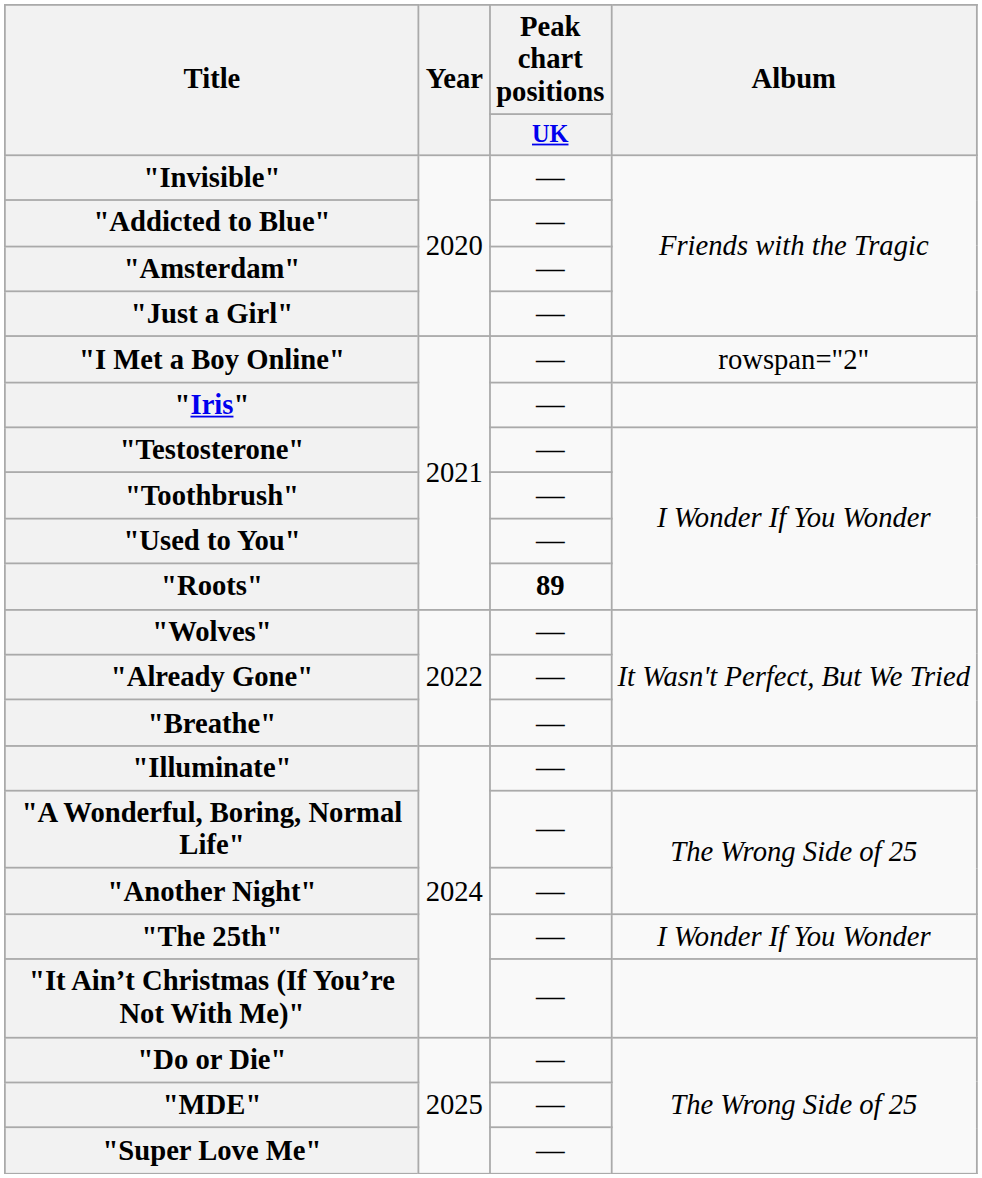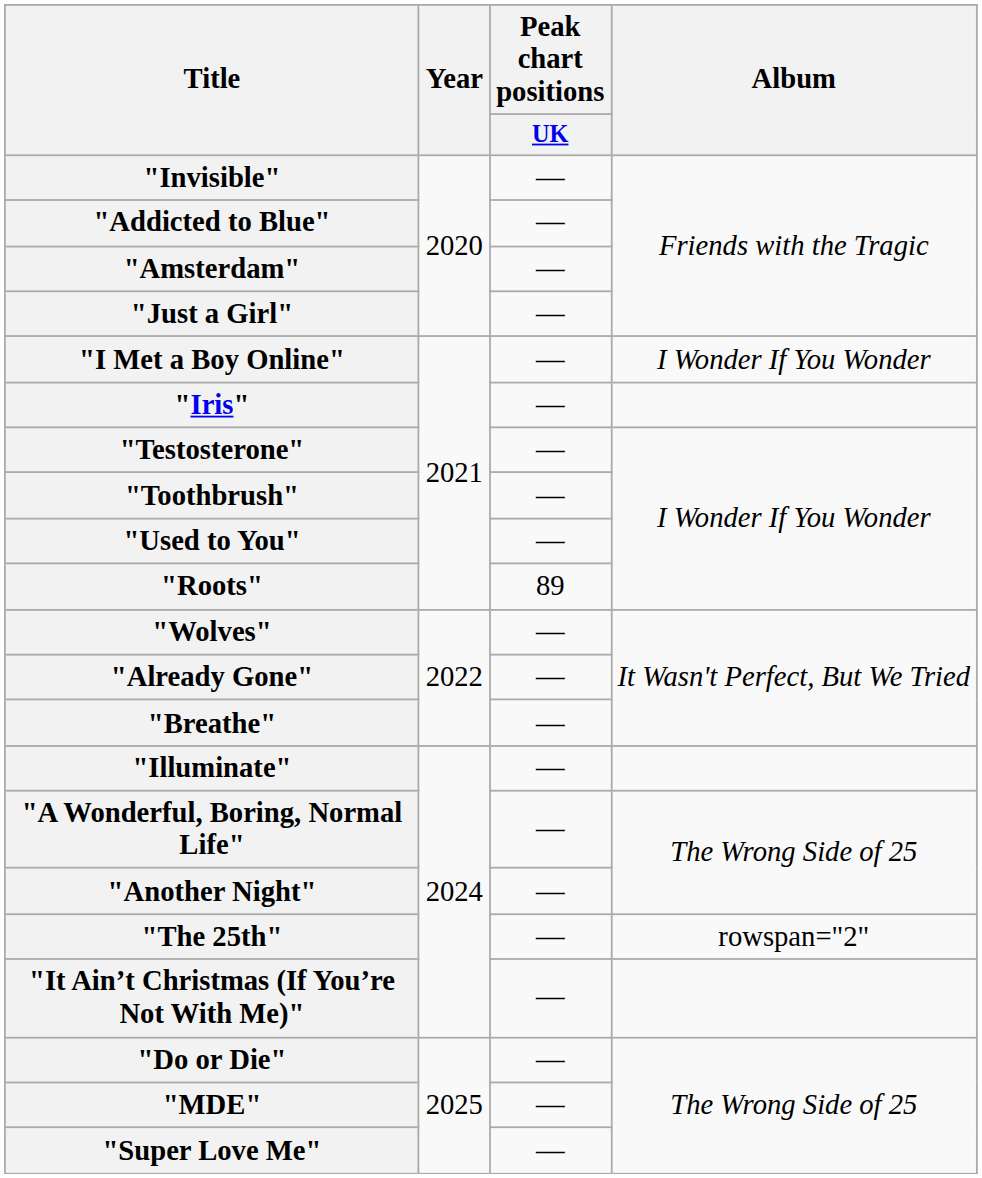(794, 358) rowspan="2" -> (794, 358) I Wonder If You Wonder
(550, 586) bold -> (550, 586) normal
(794, 936) I Wonder If You Wonder -> (794, 936) rowspan="2"
